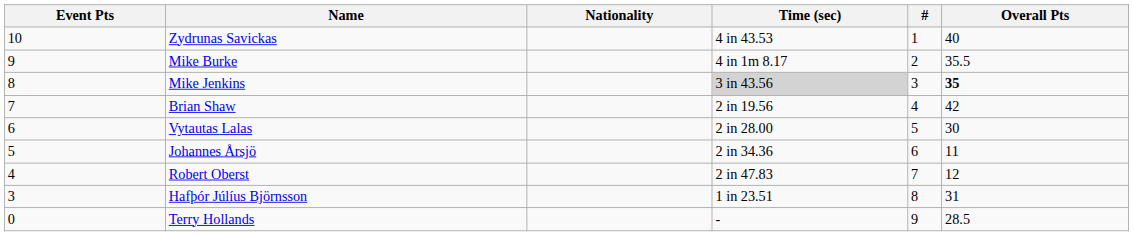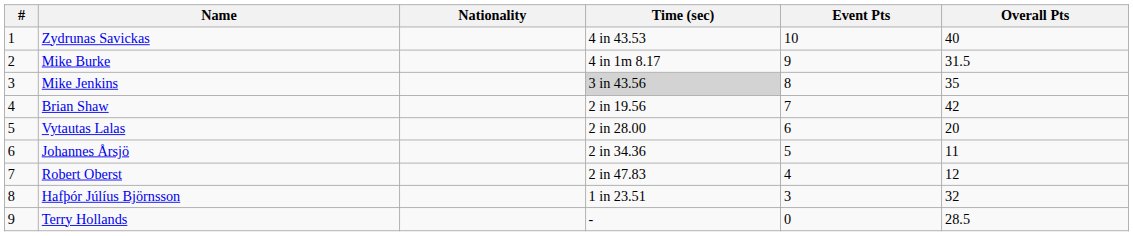columns swapped: (925, 16) <-> (85, 16)
(958, 61) 35.5 -> (958, 61) 31.5
(952, 83) bold -> (952, 83) normal
(952, 128) 30 -> (952, 128) 20
(952, 196) 31 -> (952, 196) 32
